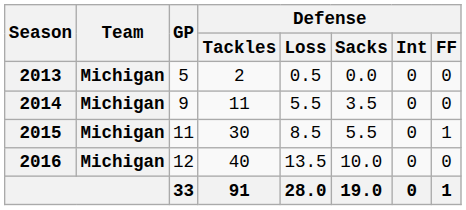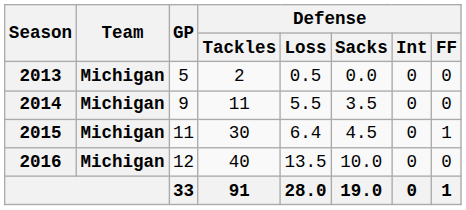(306, 133) 8.5 -> (306, 133) 6.4
(361, 133) 5.5 -> (361, 133) 4.5
